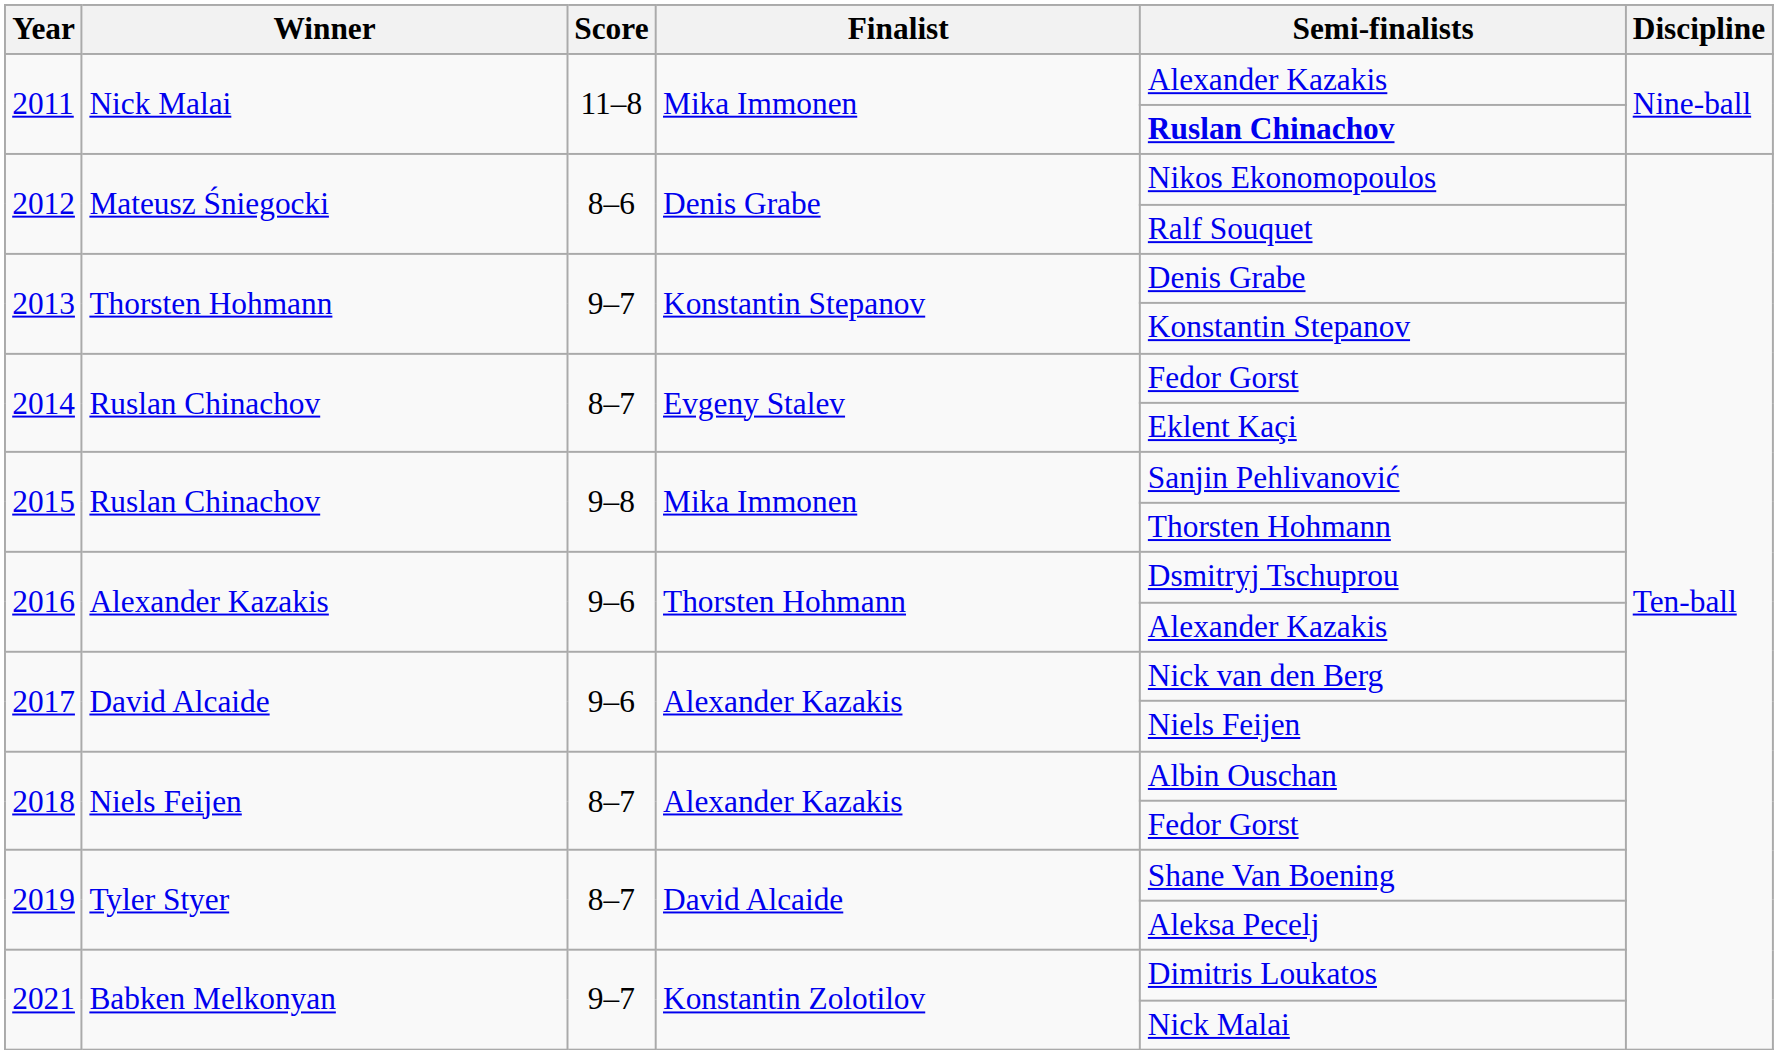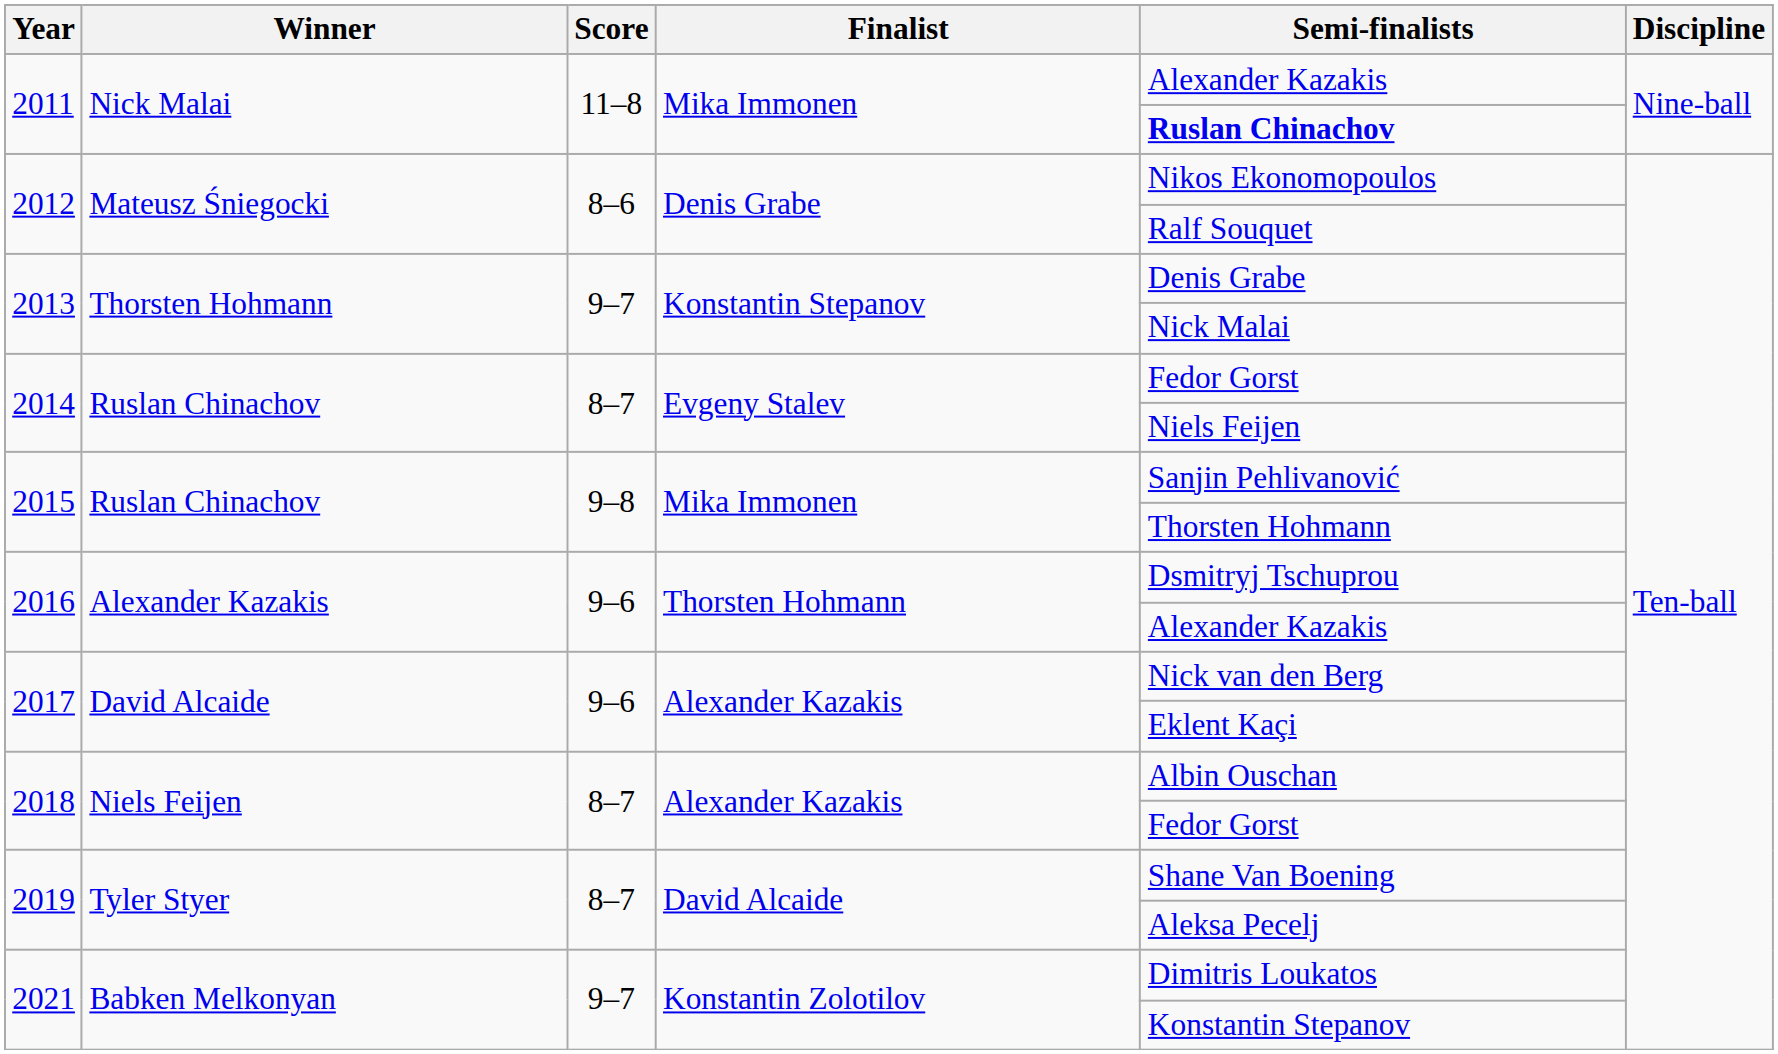(1279, 327) Konstantin Stepanov -> (1219, 327) Nick Malai
(1222, 427) Eklent Kaçi -> (1224, 427) Niels Feijen
(1224, 725) Niels Feijen -> (1222, 725) Eklent Kaçi
(1219, 1024) Nick Malai -> (1279, 1024) Konstantin Stepanov
